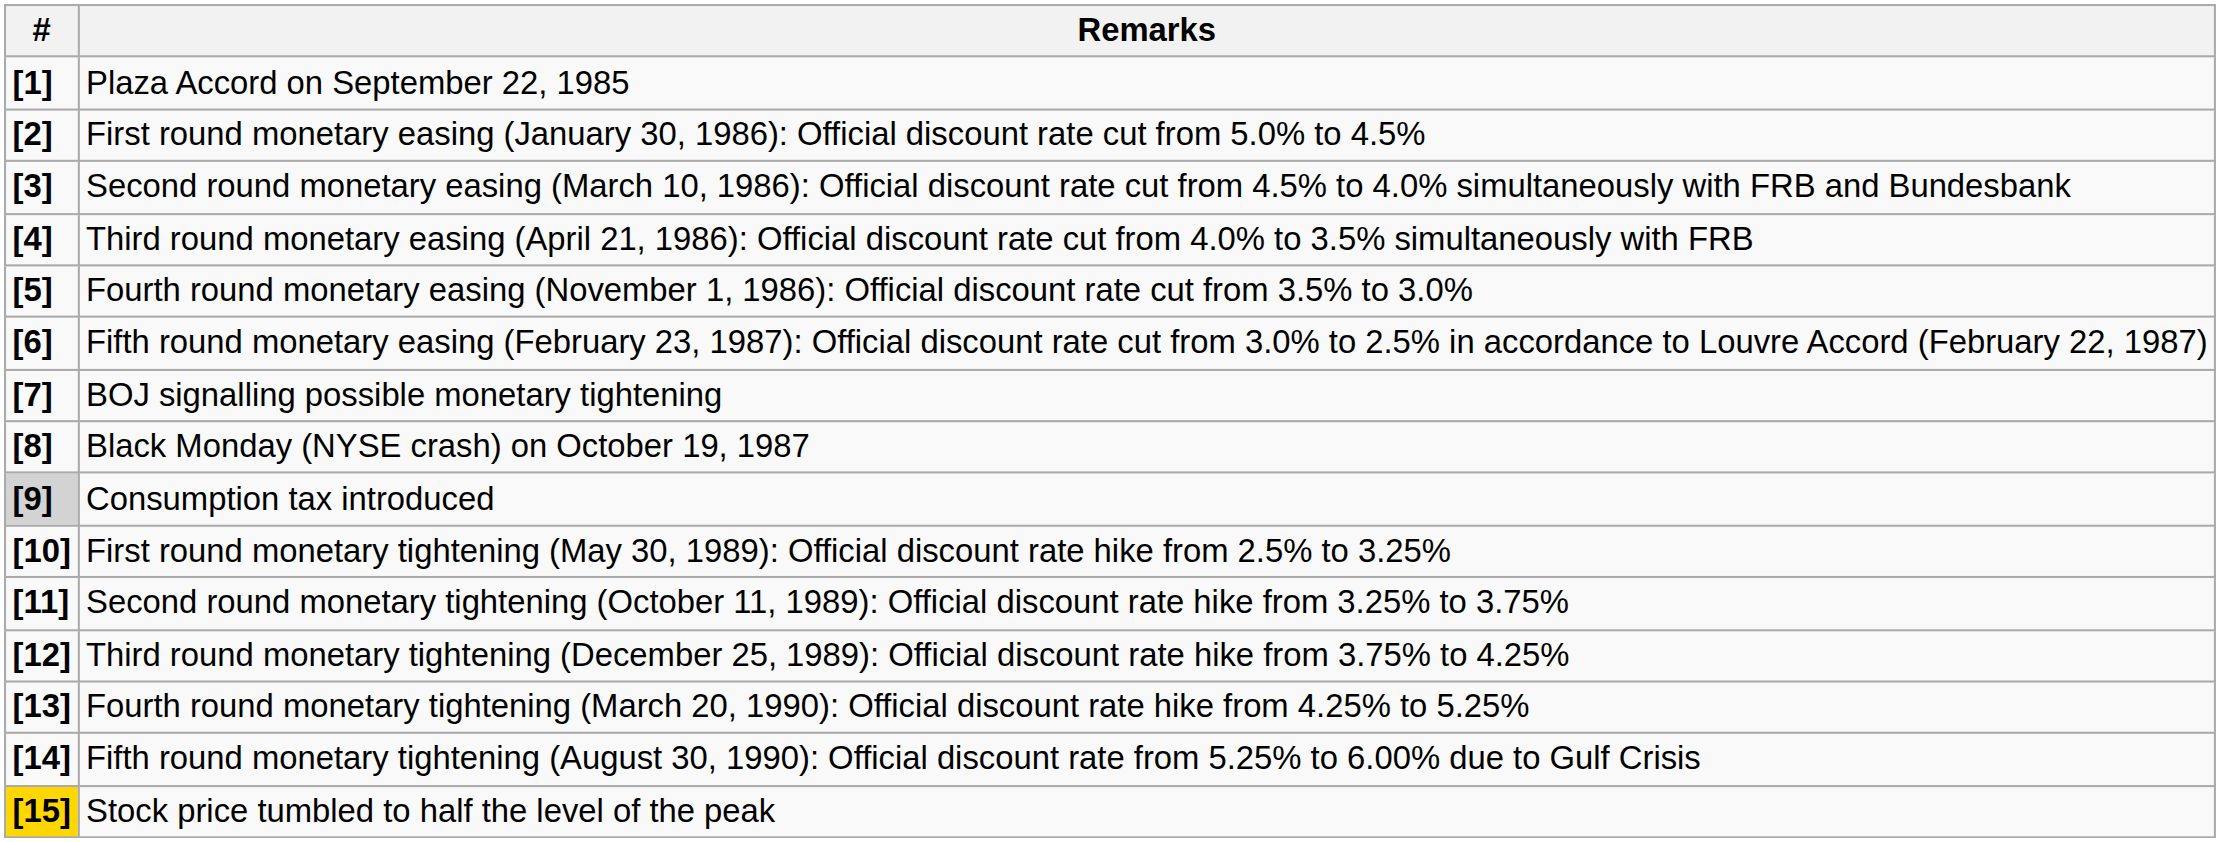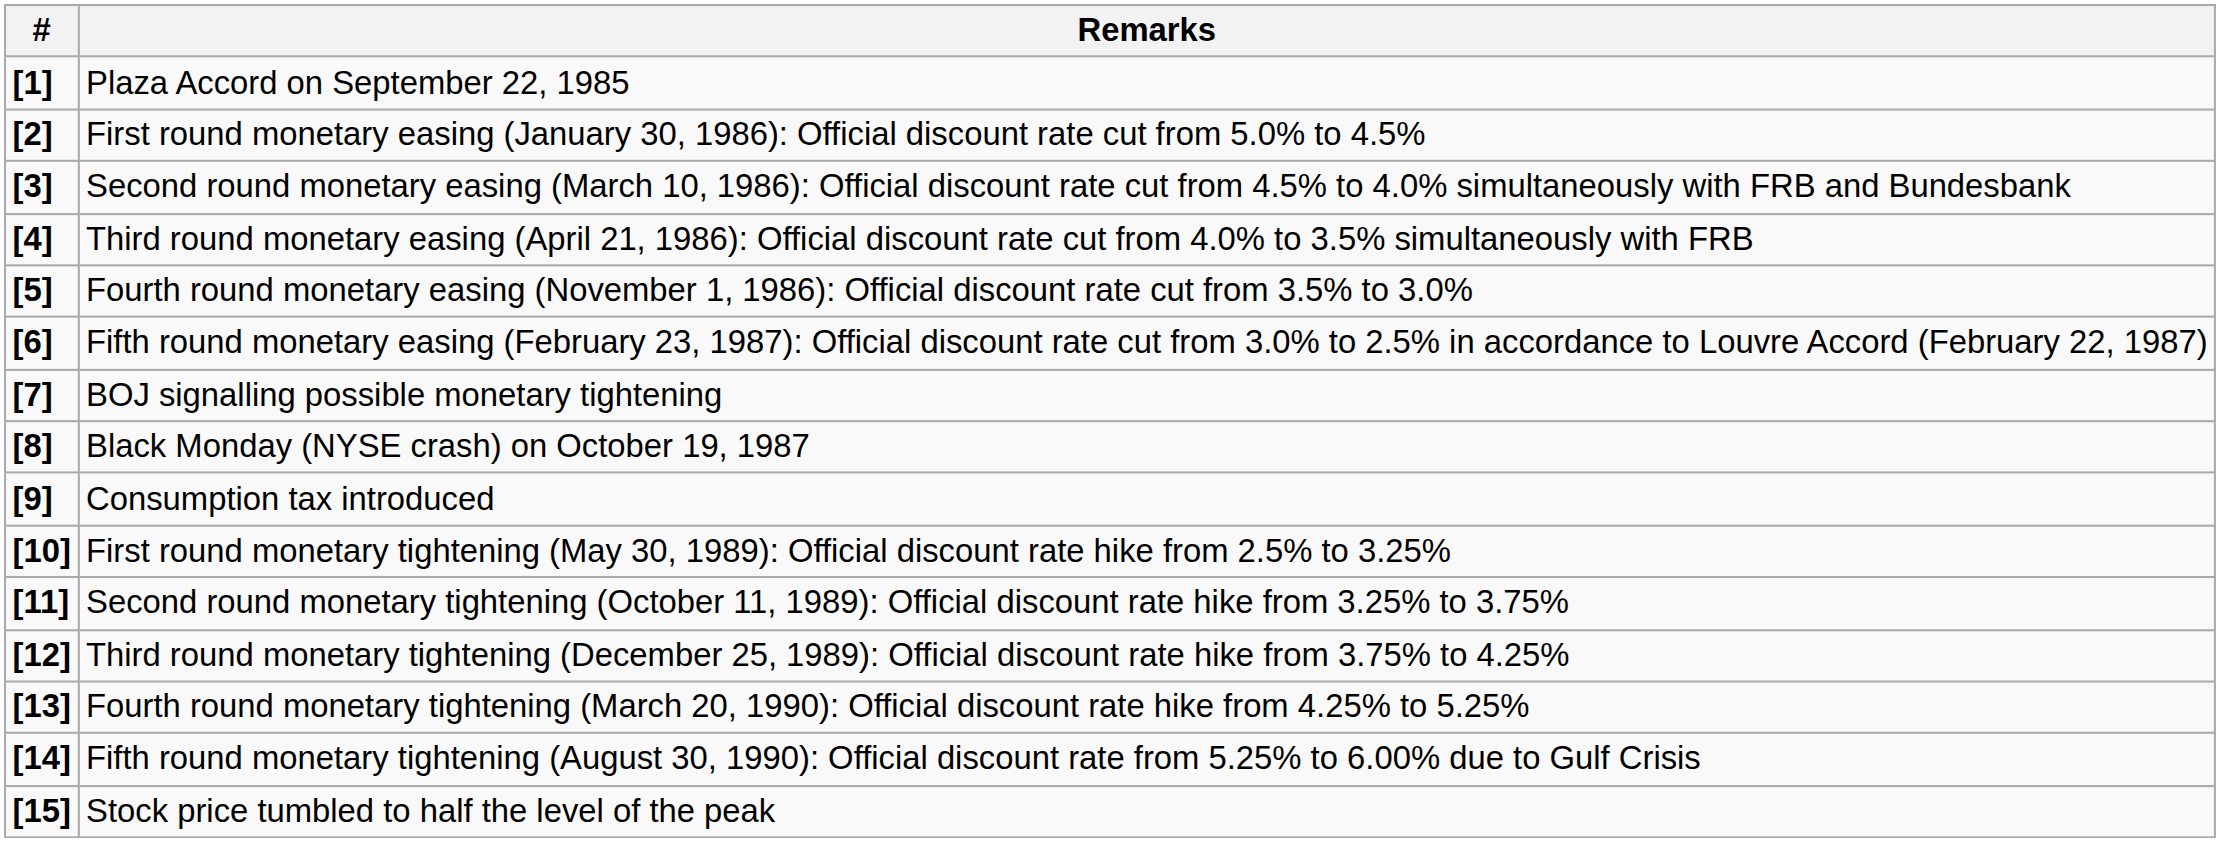(33, 498) lightgrey background -> (33, 498) no background
(42, 810) gold background -> (42, 810) no background
